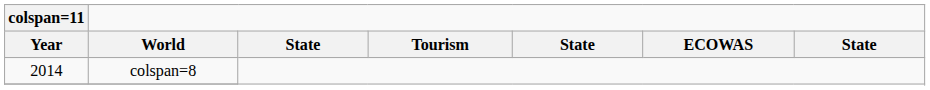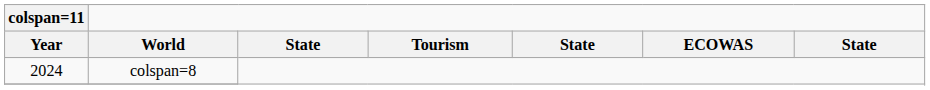(46, 71) 2014 -> (46, 71) 2024
